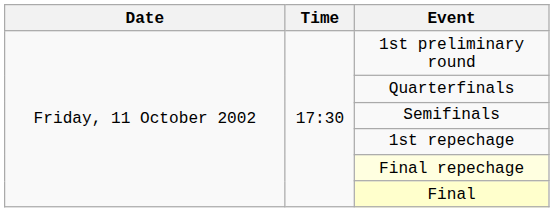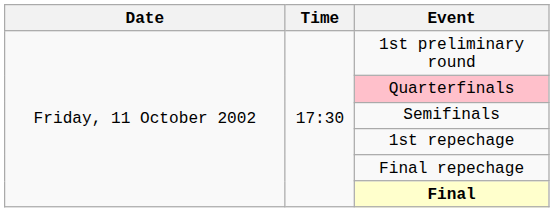(452, 89) no background -> (452, 89) pink background
(452, 168) lightyellow background -> (452, 168) no background
(452, 194) normal -> (452, 194) bold
